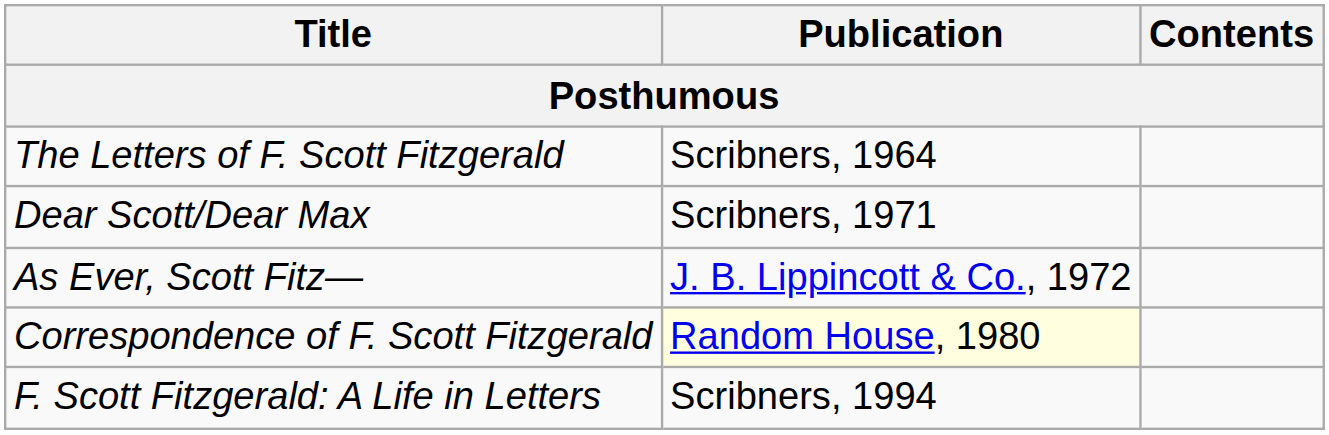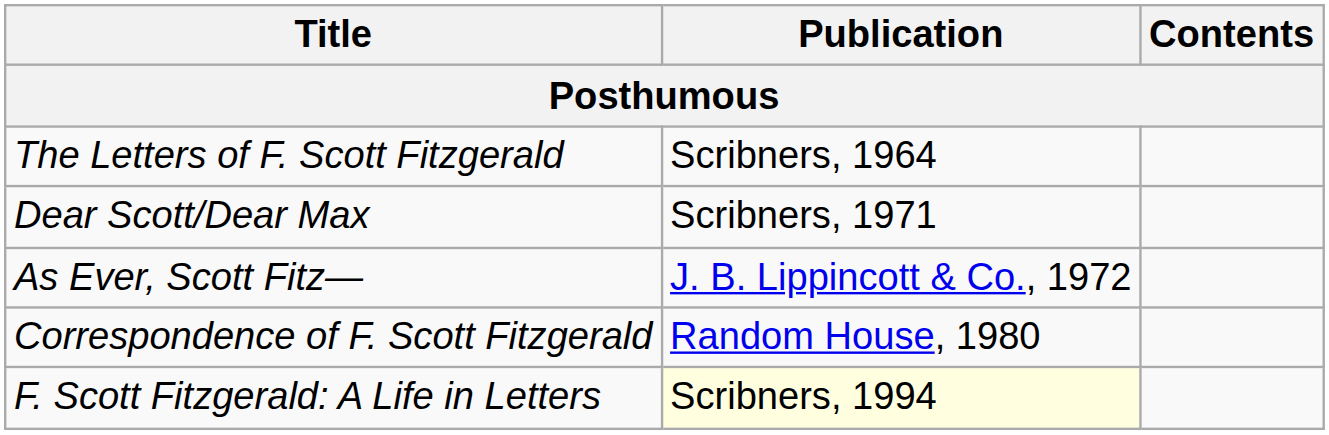(855, 336) lightyellow background -> (855, 336) no background
(803, 397) no background -> (803, 397) lightyellow background
